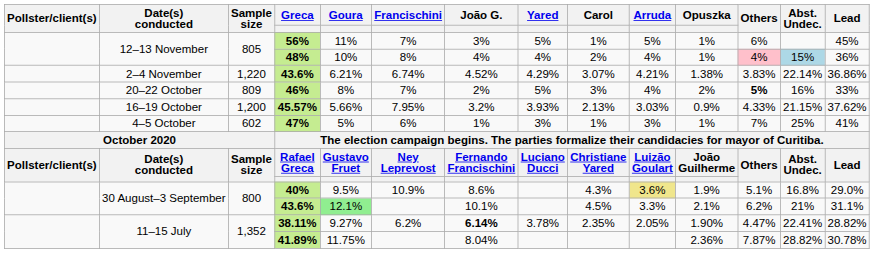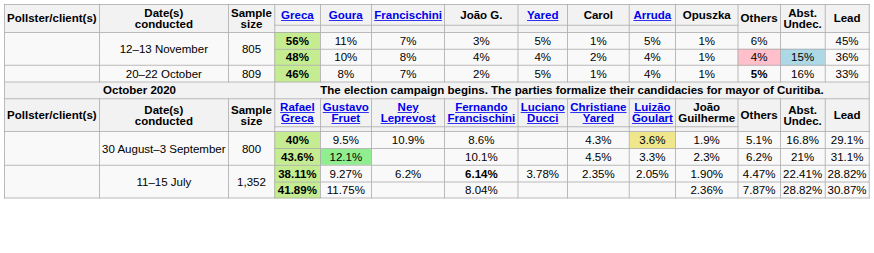- row: (164, 74)
(598, 91) 3% -> (598, 74) 1%
(707, 91) 2% -> (707, 74) 1%
- row: (164, 107)
- row: (164, 124)
(847, 190) 29.0% -> (847, 140) 29.1%
(707, 207) 2.1% -> (707, 157) 2.3%
(847, 240) 30.78% -> (847, 190) 30.87%
